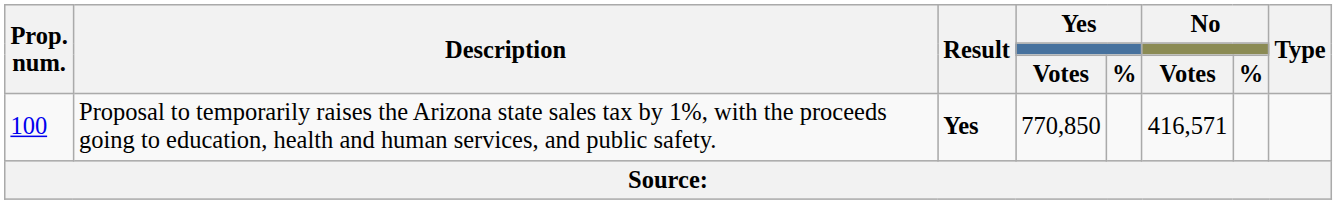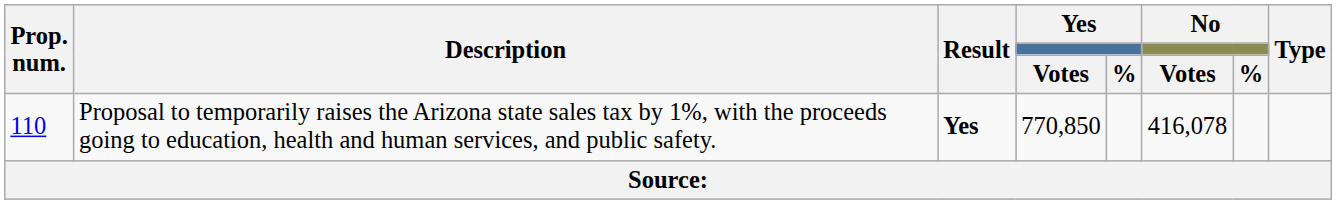(29, 126) 100 -> (28, 126) 110
(1188, 126) 416,571 -> (1188, 126) 416,078
